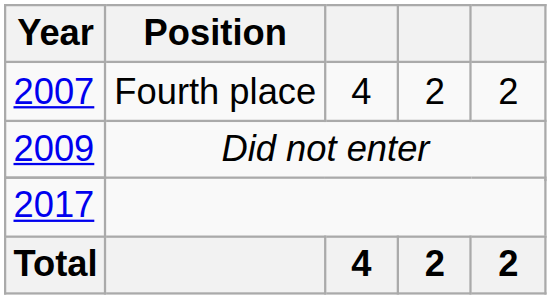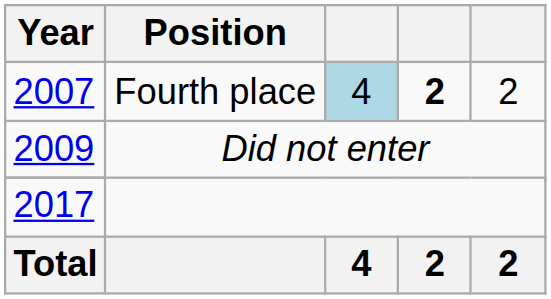(361, 90) no background -> (361, 90) lightblue background
(435, 90) normal -> (435, 90) bold
